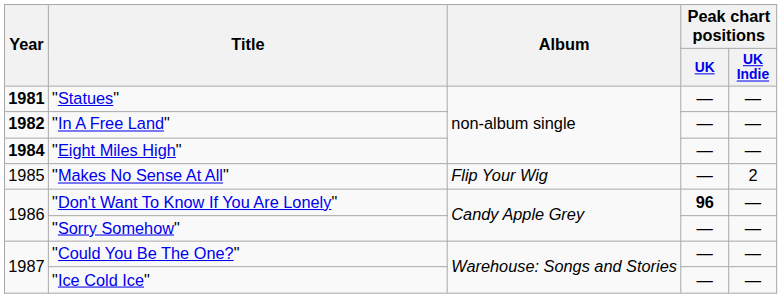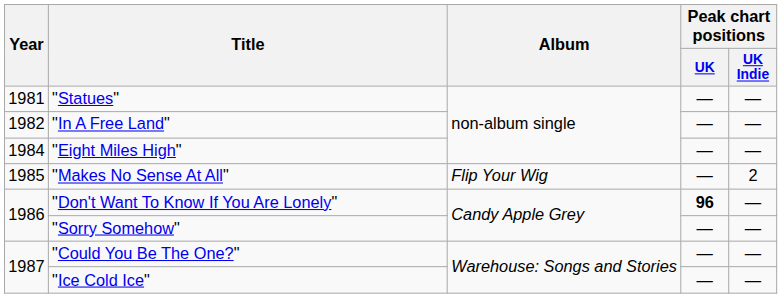(26, 98) bold -> (26, 98) normal
(26, 124) bold -> (26, 124) normal
(26, 150) bold -> (26, 150) normal
